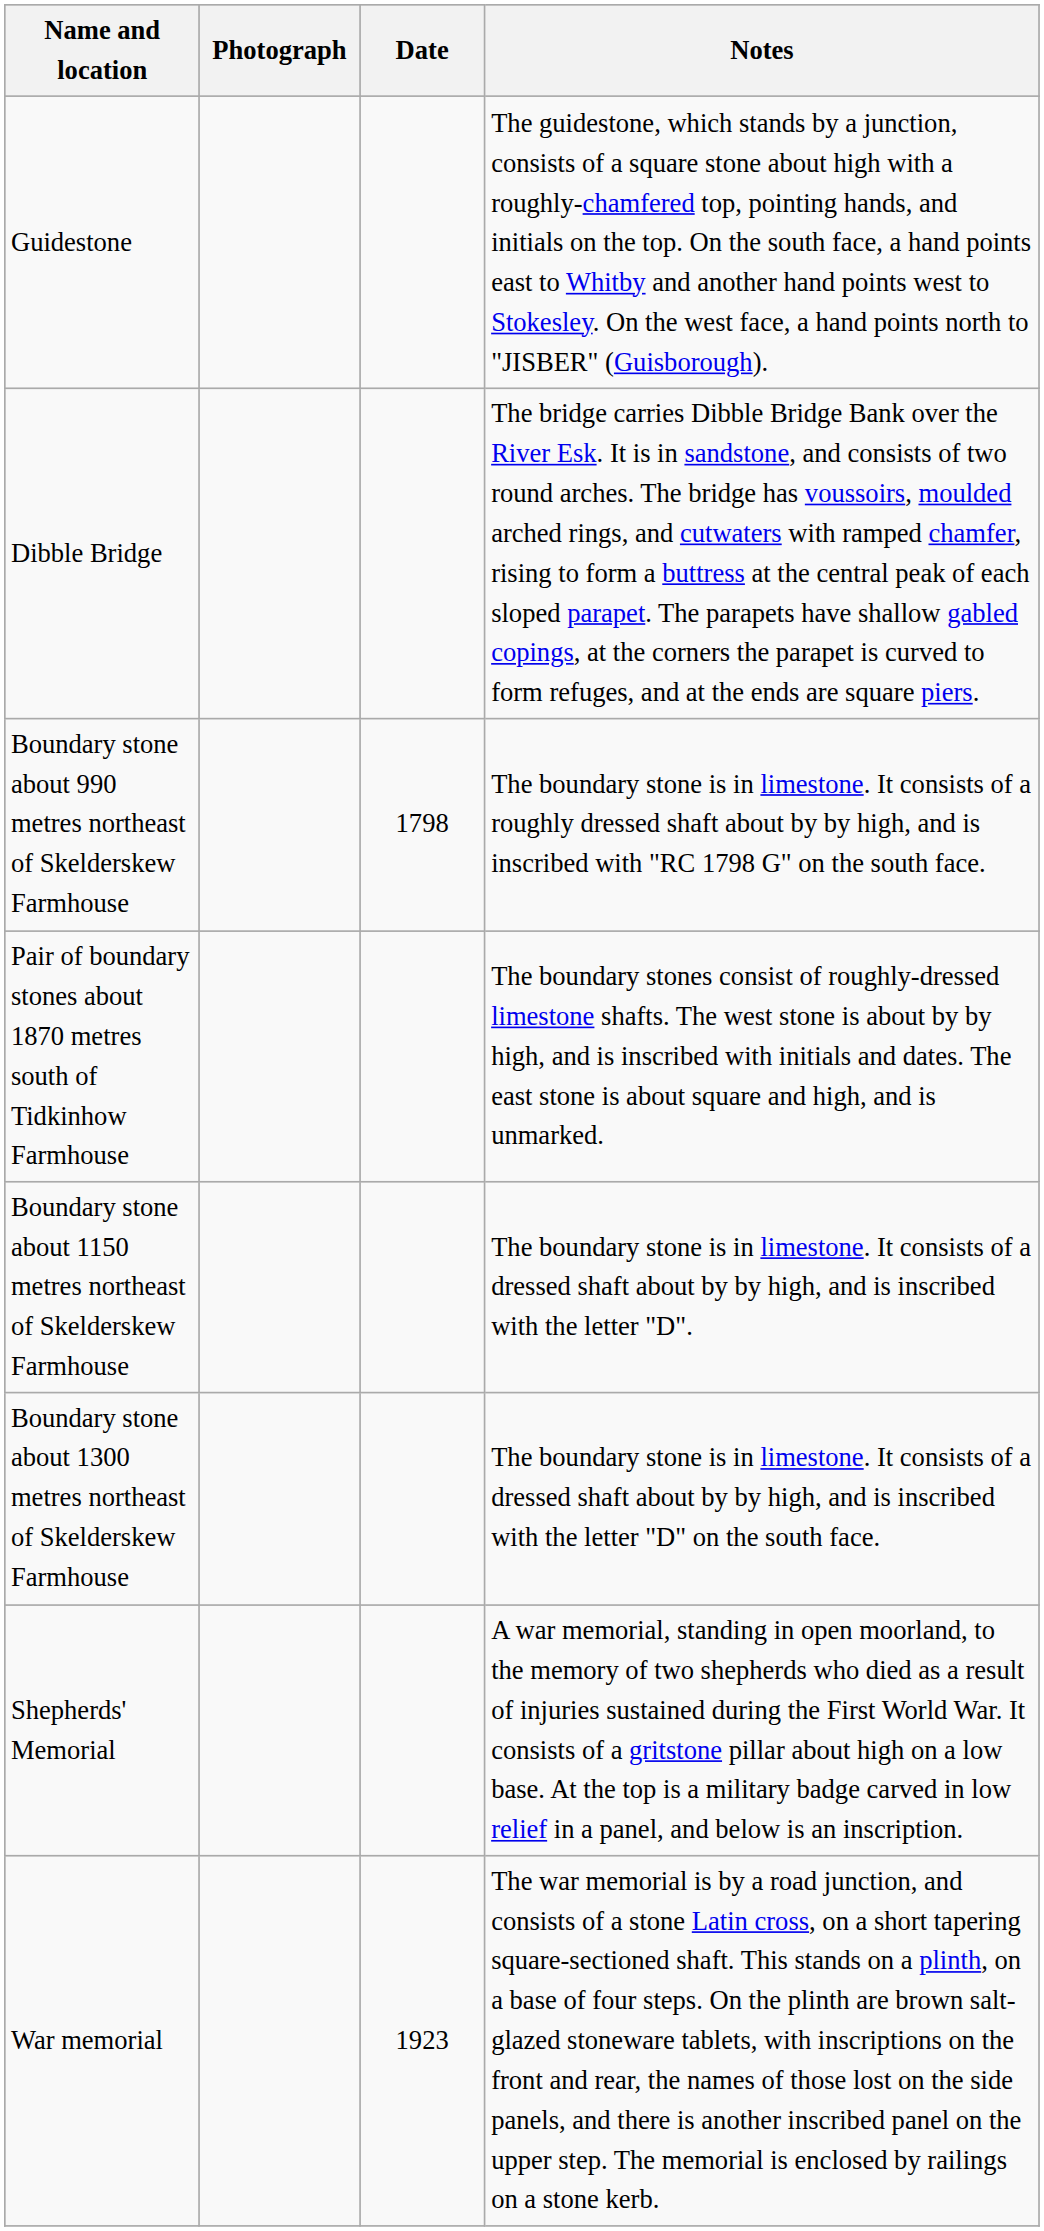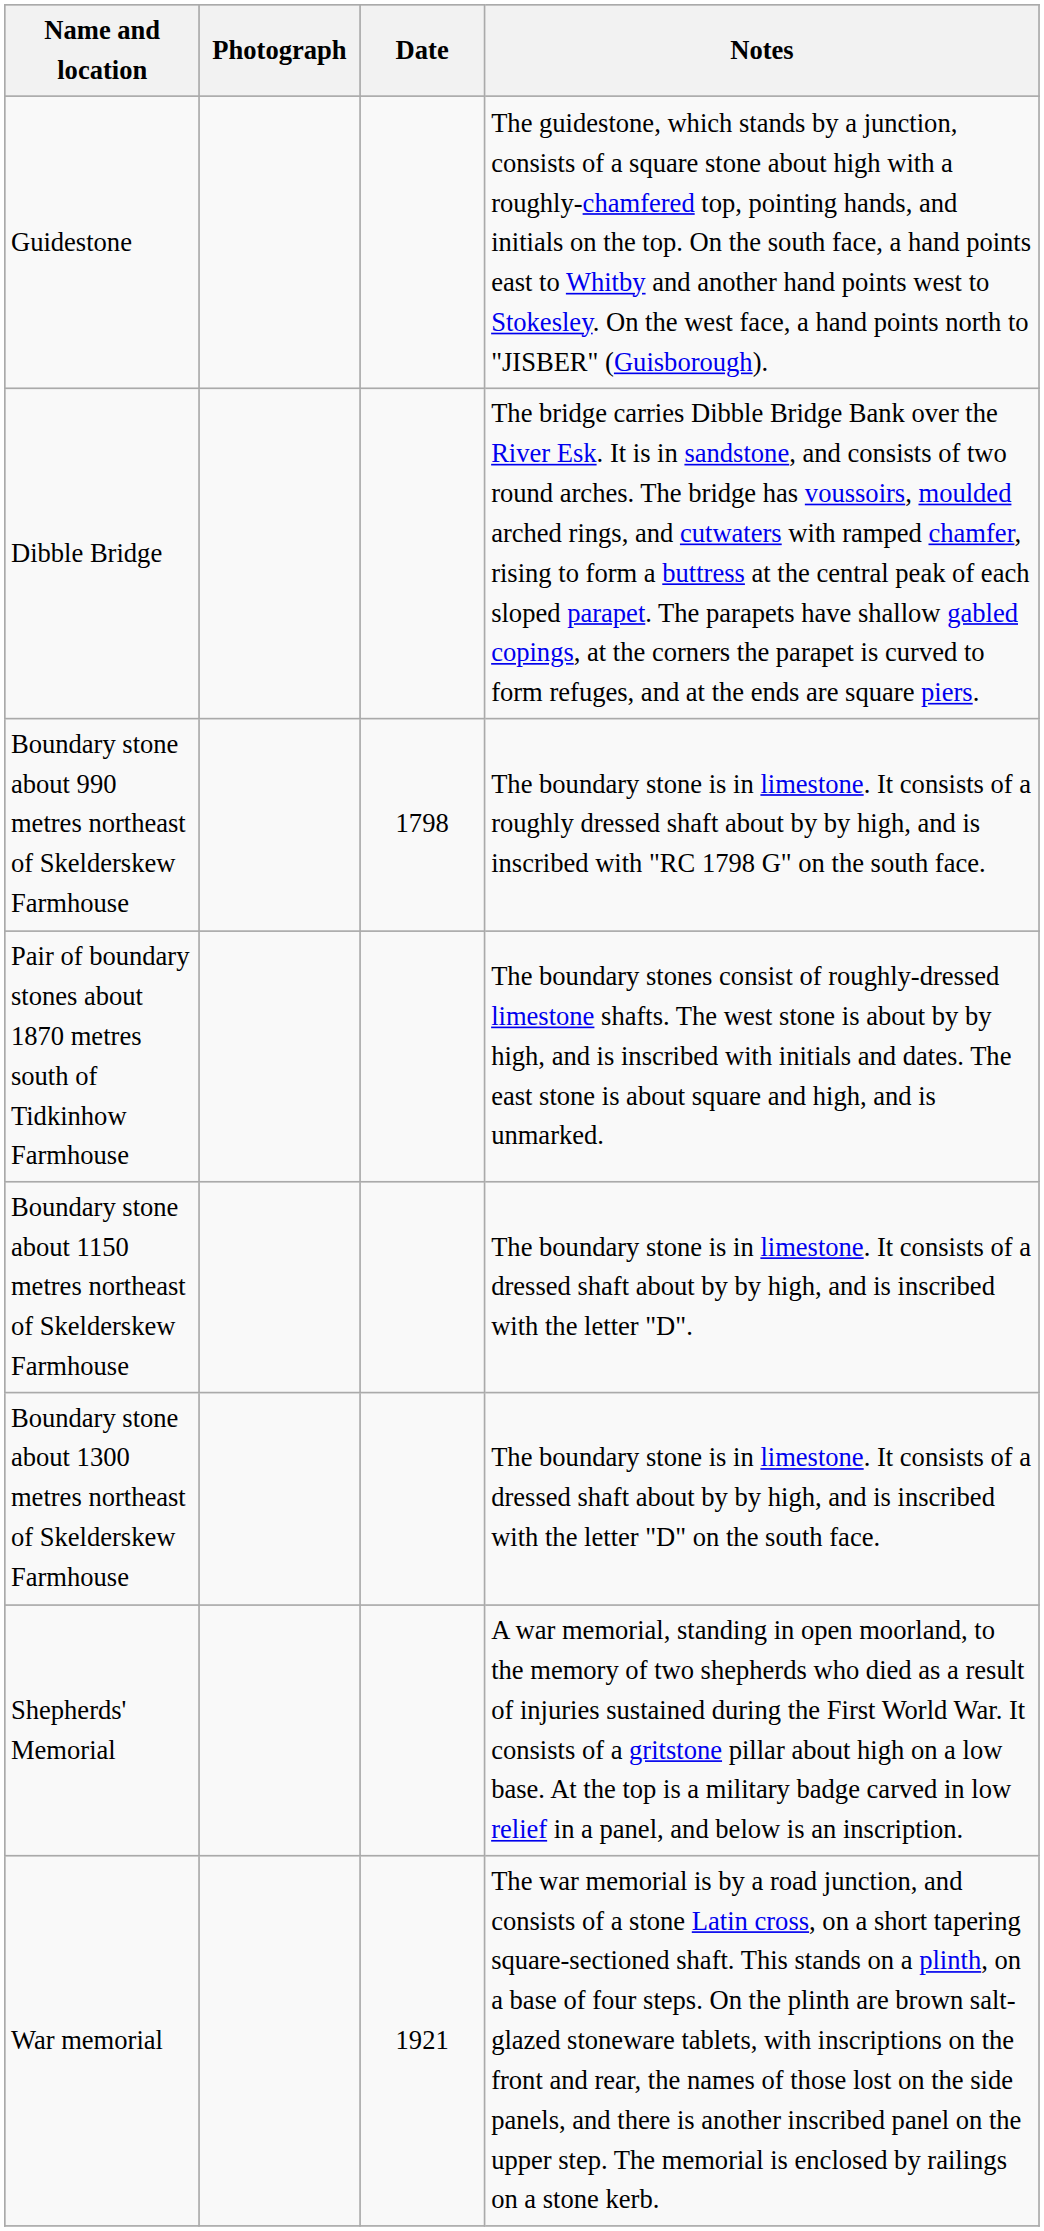(422, 2040) 1923 -> (422, 2040) 1921
